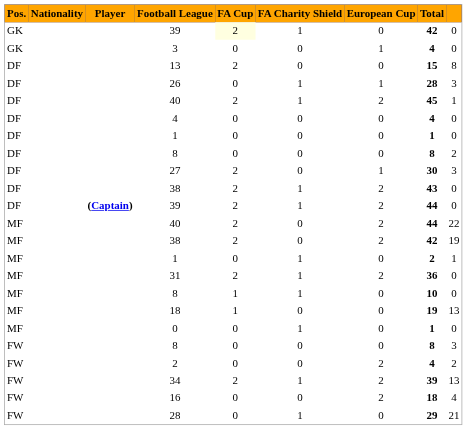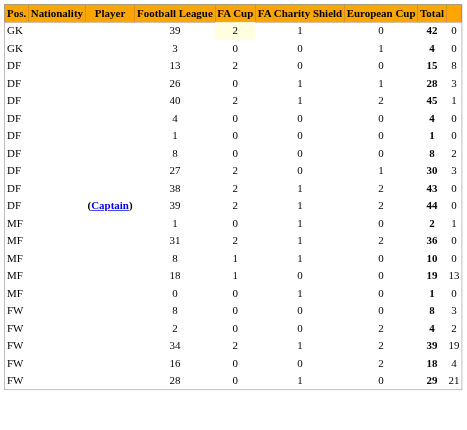- row: (15, 223)
- row: (15, 240)
(454, 380) 13 -> (454, 345) 19
